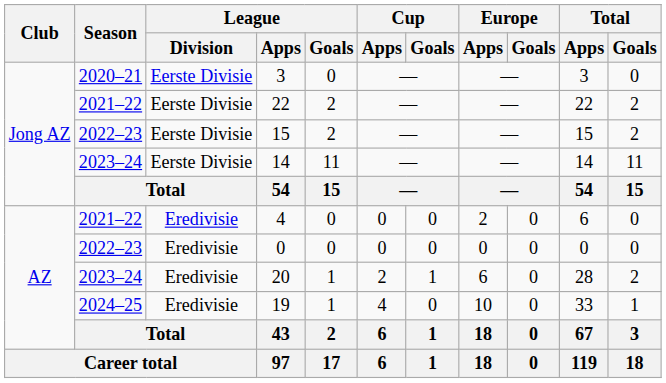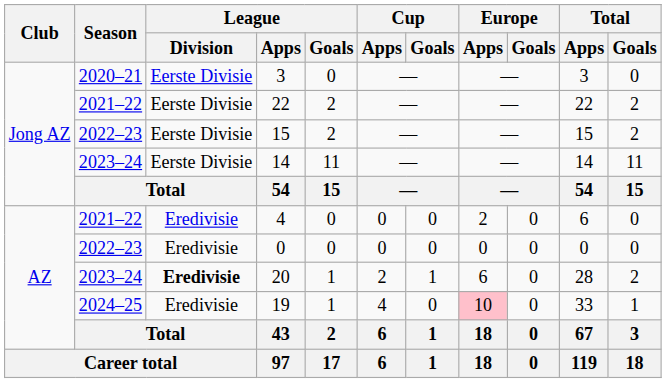(201, 276) normal -> (201, 276) bold
(483, 305) no background -> (483, 305) pink background
